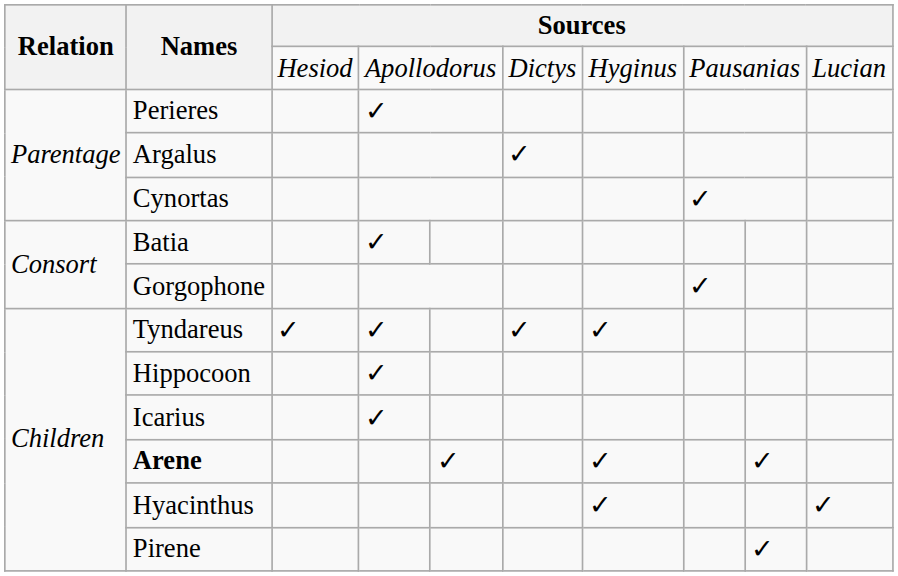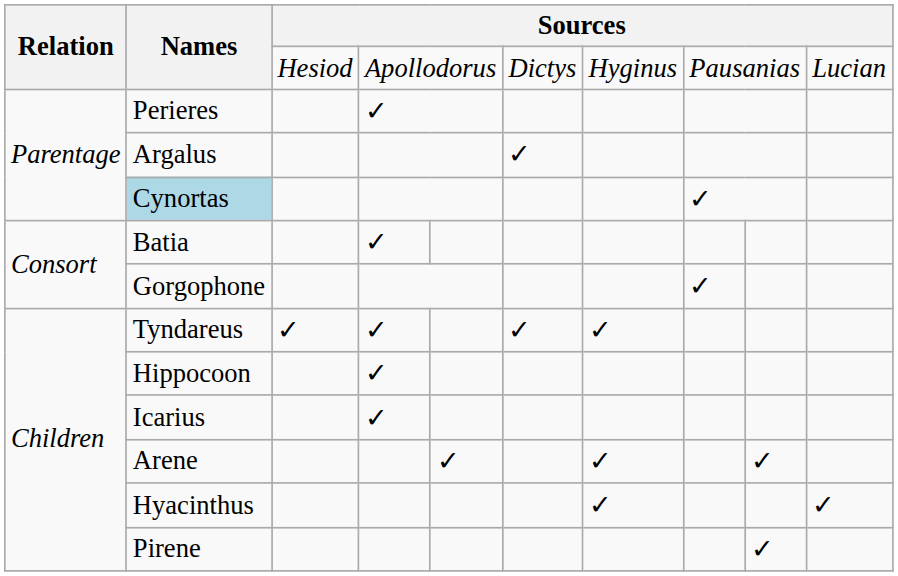(181, 198) no background -> (181, 198) lightblue background
(167, 460) bold -> (165, 460) normal
